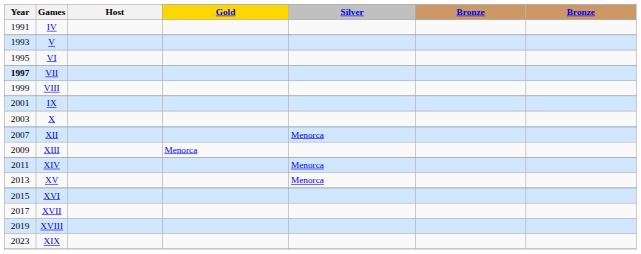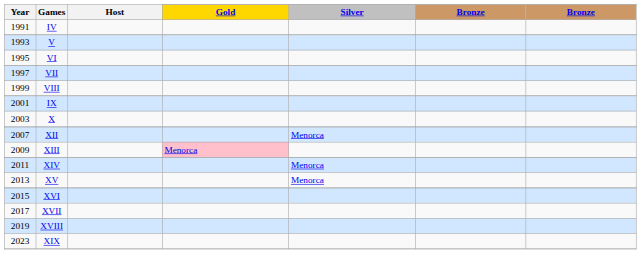(20, 73) bold -> (20, 73) normal
(181, 149) no background -> (181, 149) pink background
